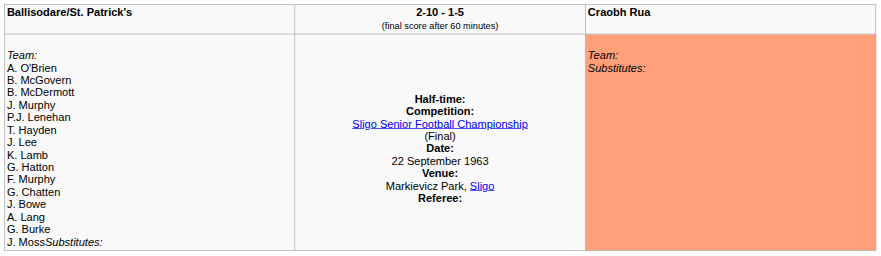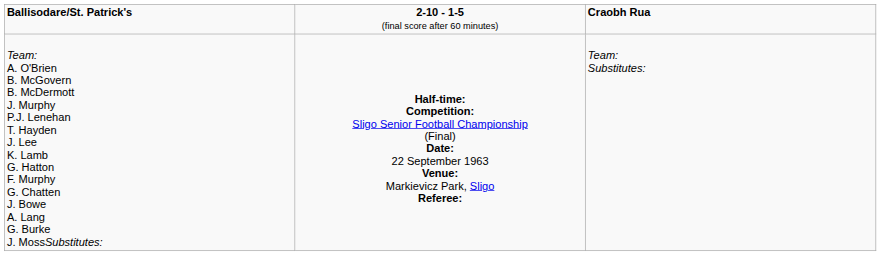(617, 61) lightsalmon background -> (617, 61) no background
